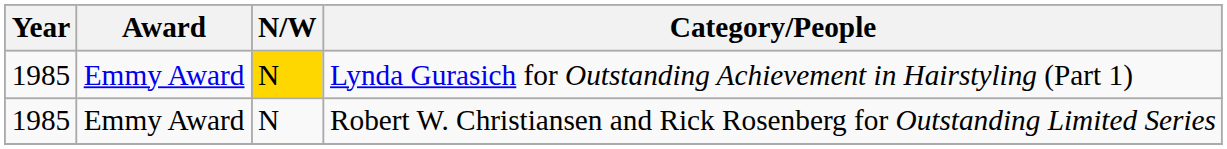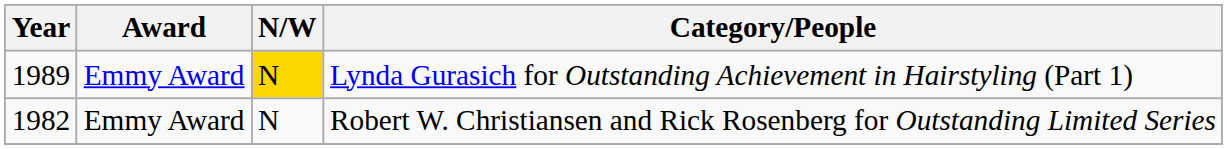(41, 74) 1985 -> (41, 74) 1989
(41, 120) 1985 -> (41, 120) 1982
